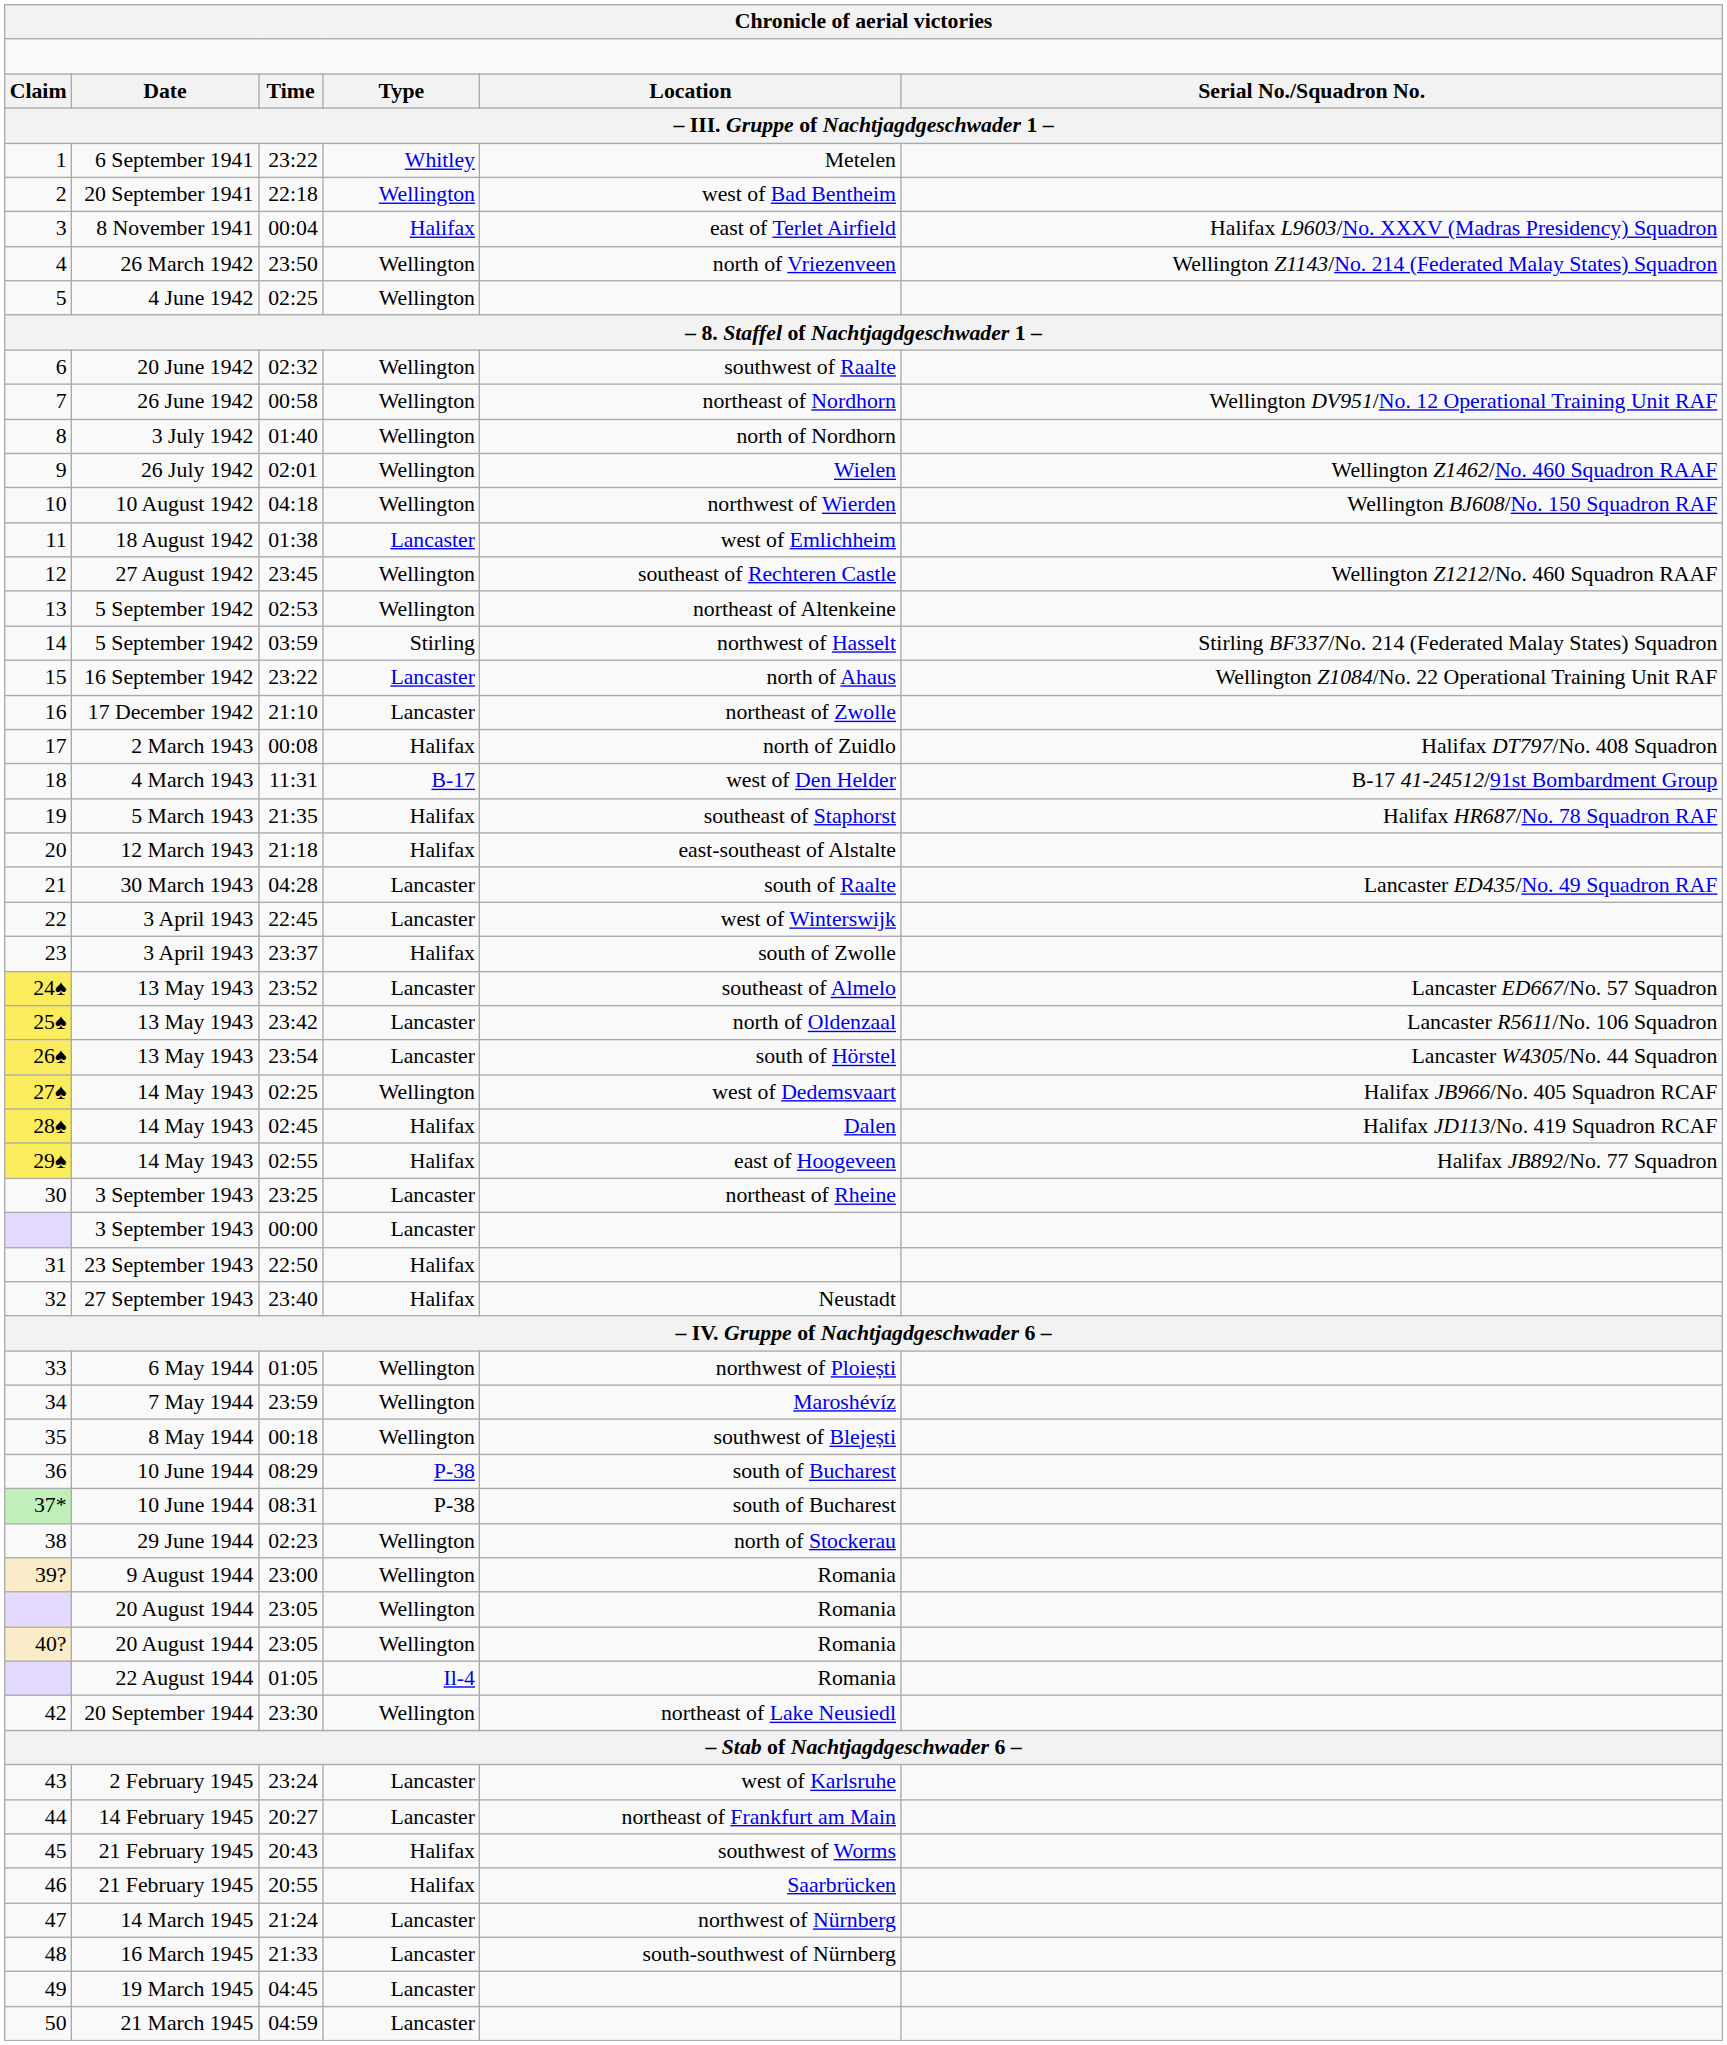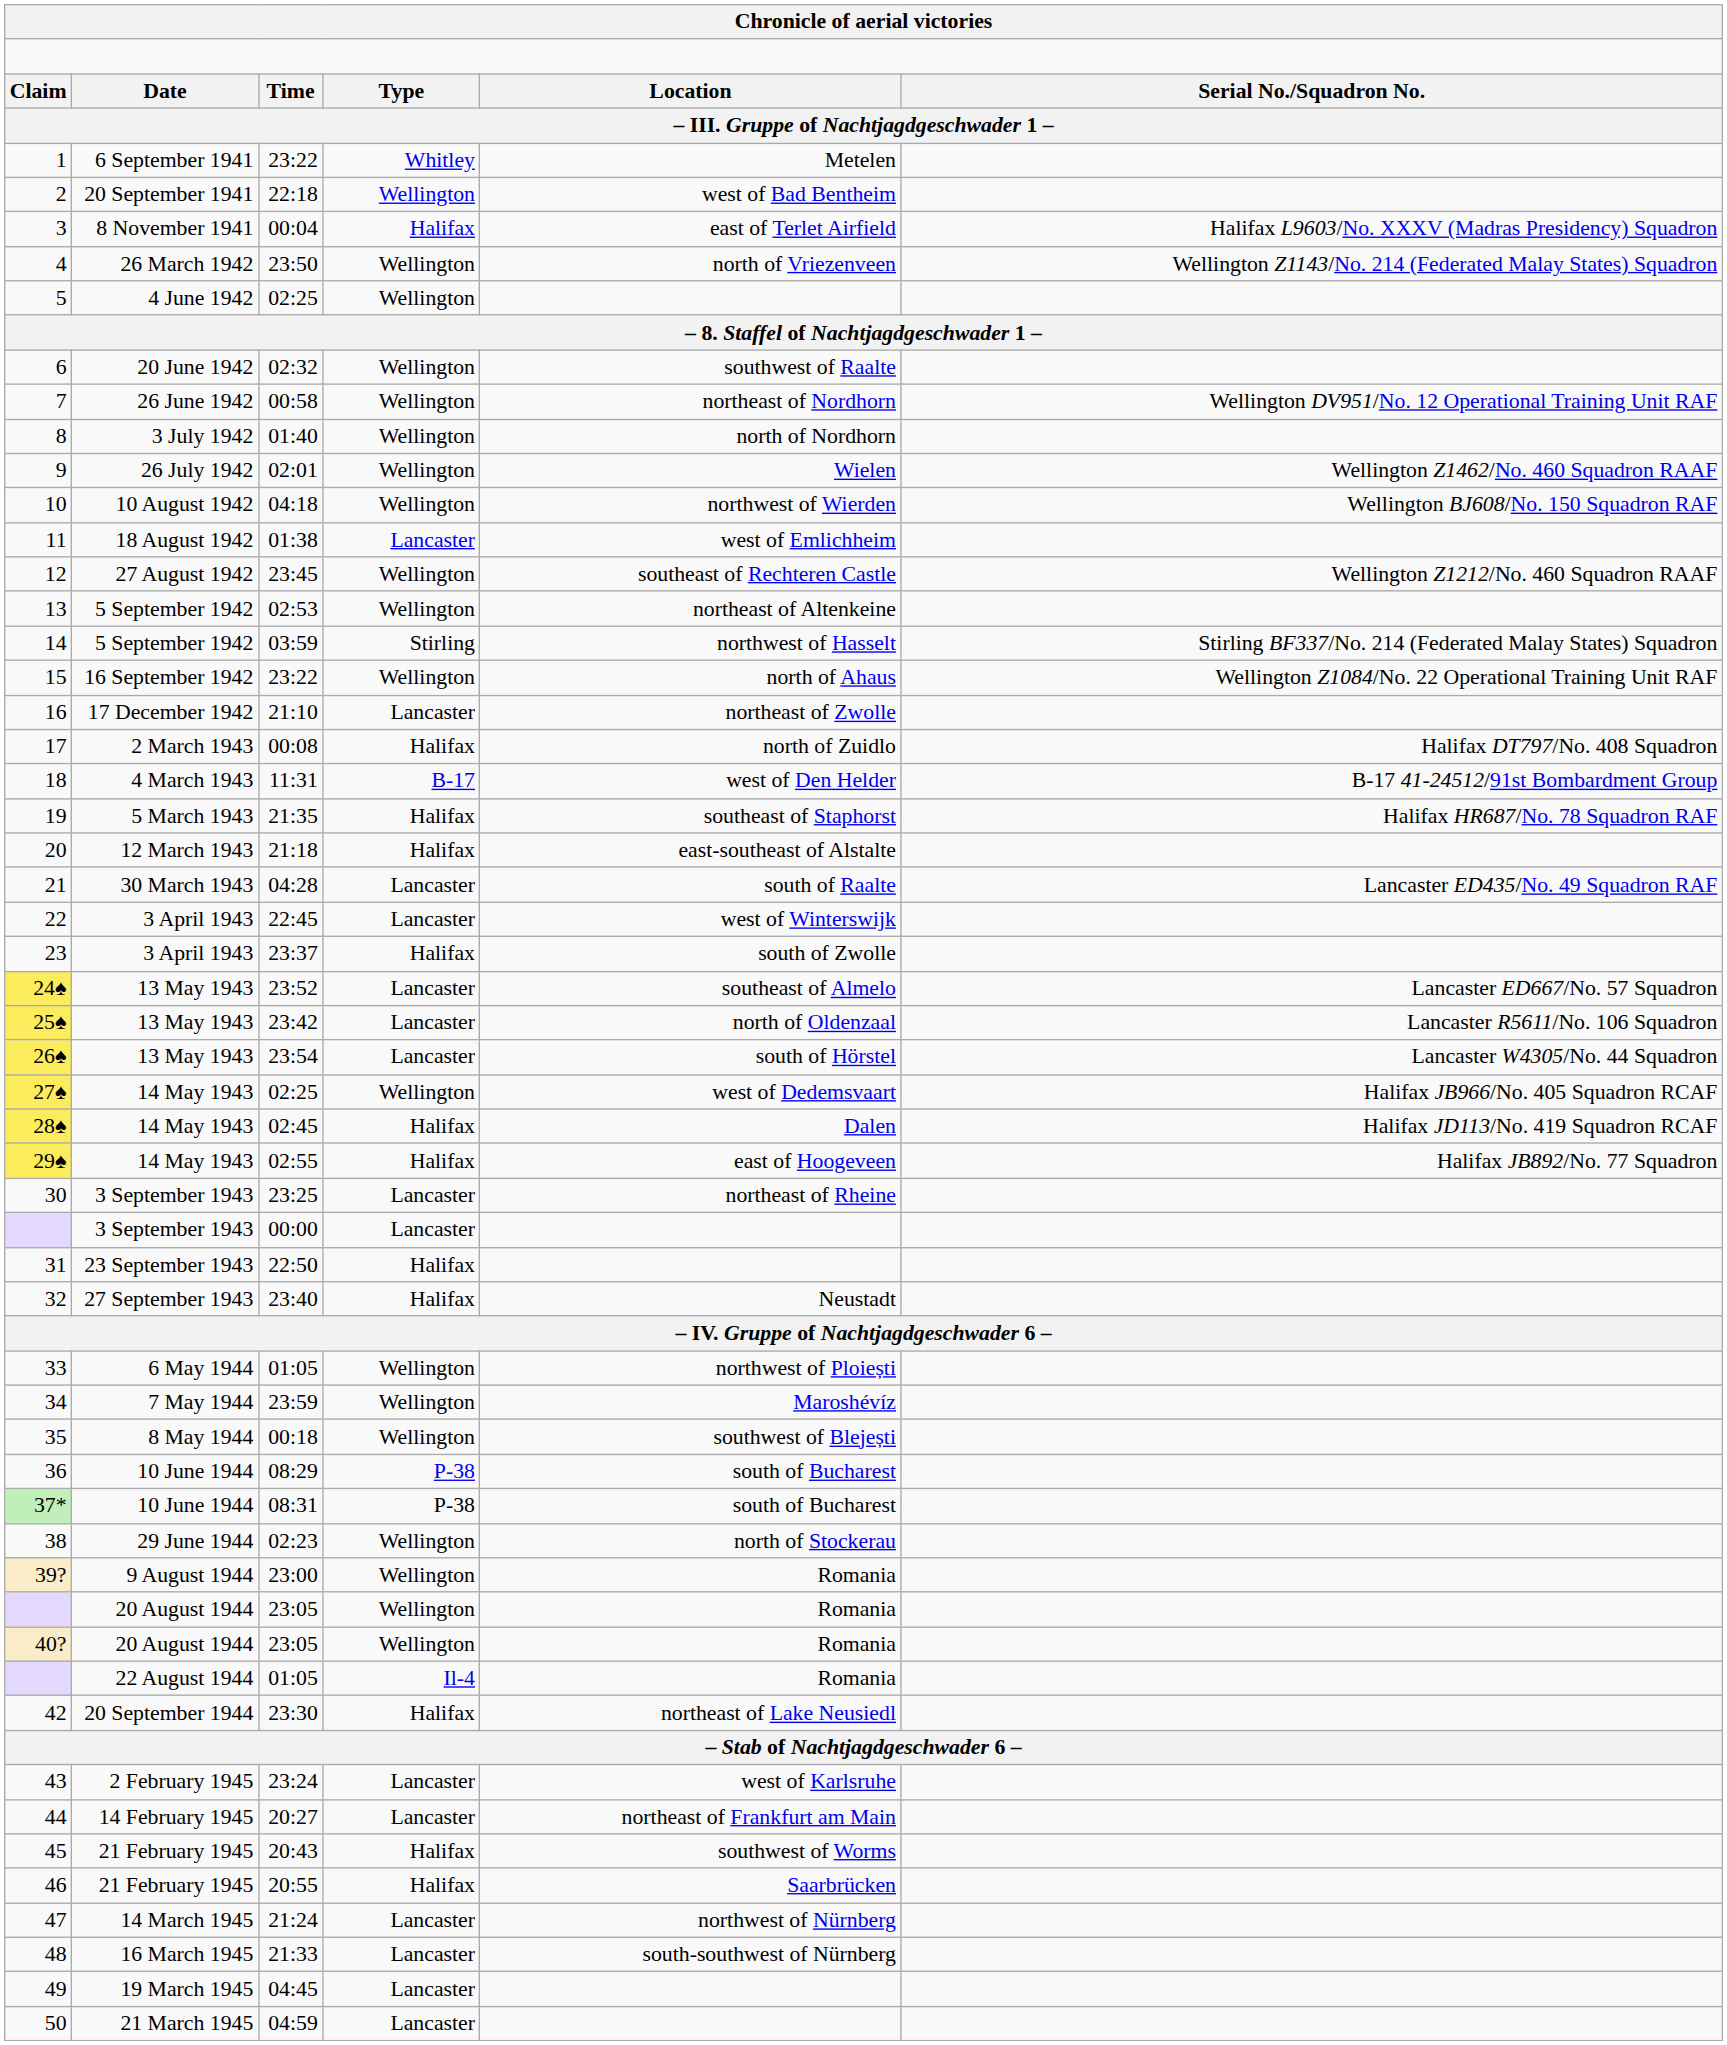(433, 677) Lancaster -> (427, 677) Wellington
(427, 1712) Wellington -> (442, 1712) Halifax
